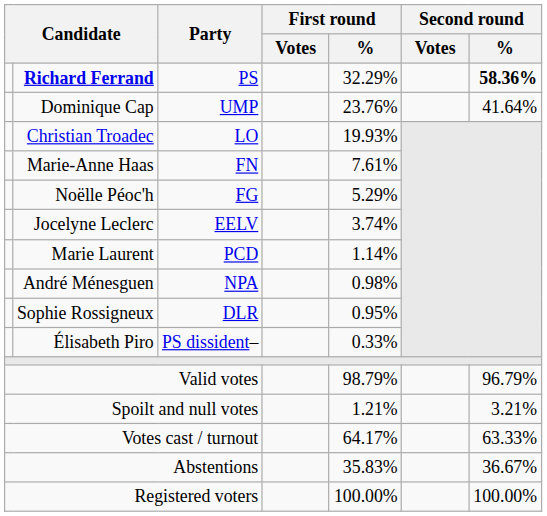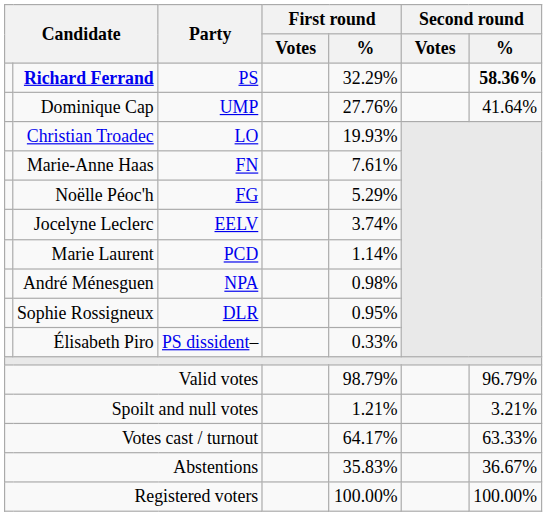(370, 107) 23.76% -> (370, 107) 27.76%
